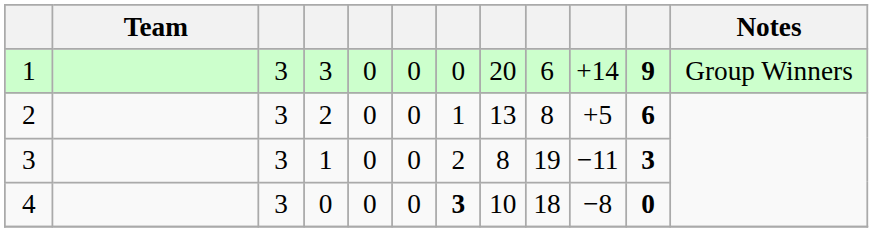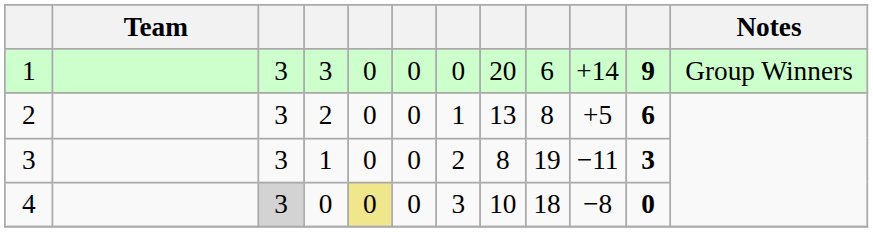(281, 203) no background -> (281, 203) lightgrey background
(370, 203) no background -> (370, 203) khaki background
(458, 203) bold -> (458, 203) normal
